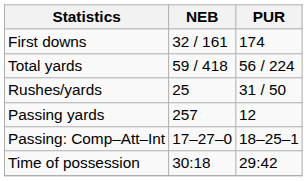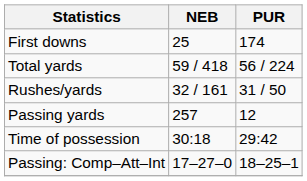(200, 41) 32 / 161 -> (181, 41) 25
(181, 90) 25 -> (200, 90) 32 / 161
rows swapped: (87, 138) <-> (74, 163)
